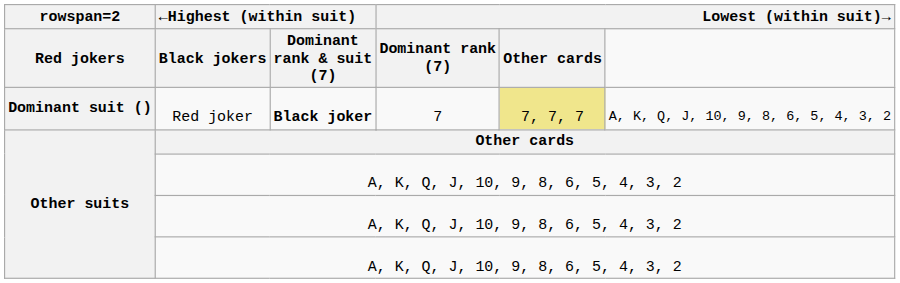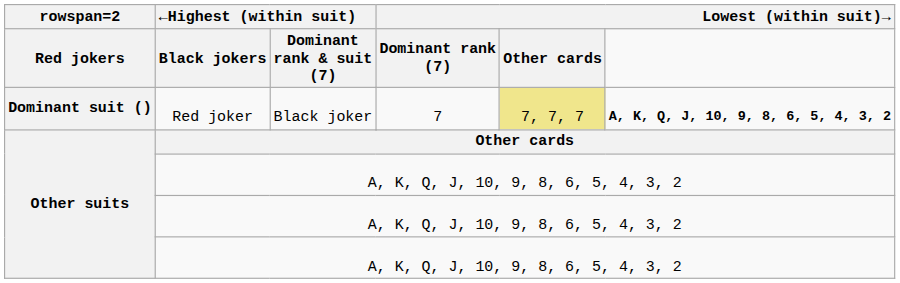(323, 117) bold -> (323, 117) normal
(750, 117) normal -> (750, 117) bold
